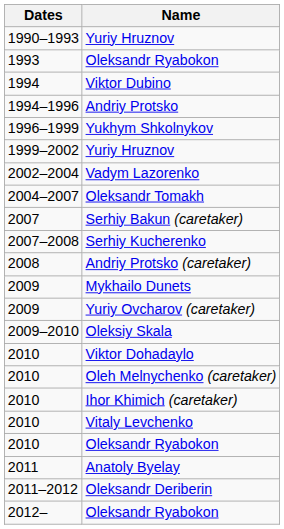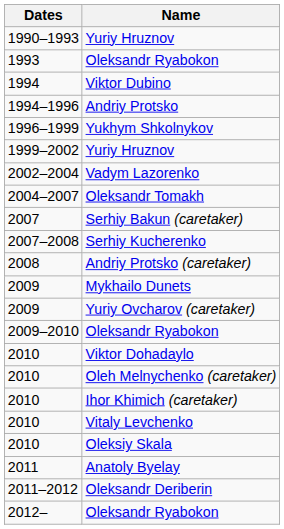(129, 331) Oleksiy Skala -> (152, 331) Oleksandr Ryabokon
(152, 444) Oleksandr Ryabokon -> (129, 444) Oleksiy Skala
